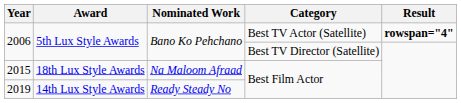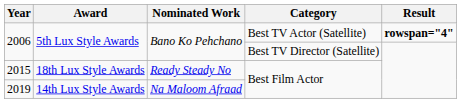(196, 70) Na Maloom Afraad -> (191, 70) Ready Steady No
(191, 88) Ready Steady No -> (196, 88) Na Maloom Afraad
